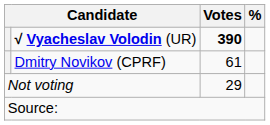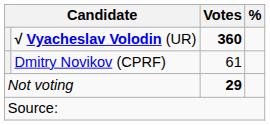(230, 39) 390 -> (230, 39) 360
(234, 85) normal -> (234, 85) bold
